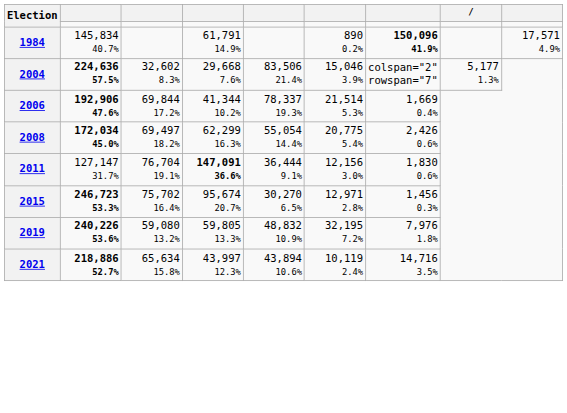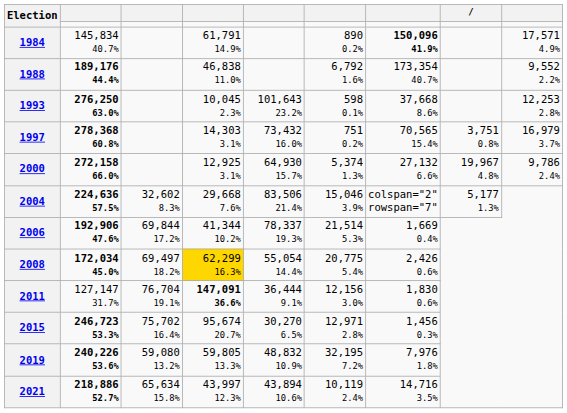+ row: (32, 74)
+ row: (32, 106)
+ row: (32, 137)
+ row: (32, 169)
(222, 137) no background -> (222, 264) gold background
